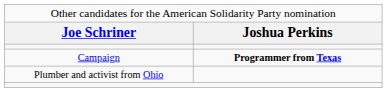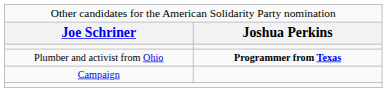(99, 57) Campaign -> (99, 57) Plumber and activist from Ohio
(99, 74) Plumber and activist from Ohio -> (99, 74) Campaign
